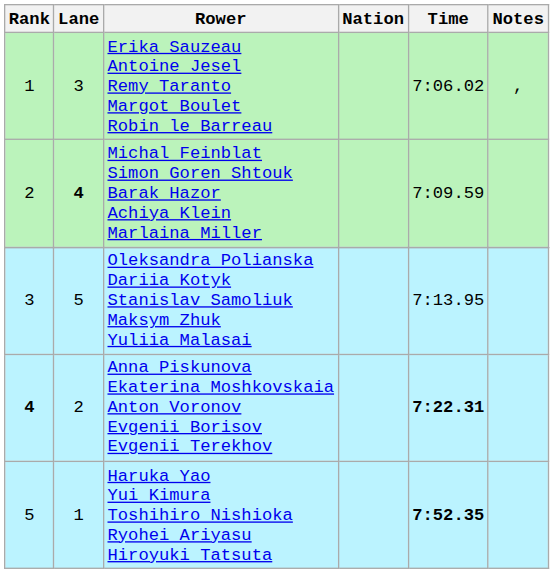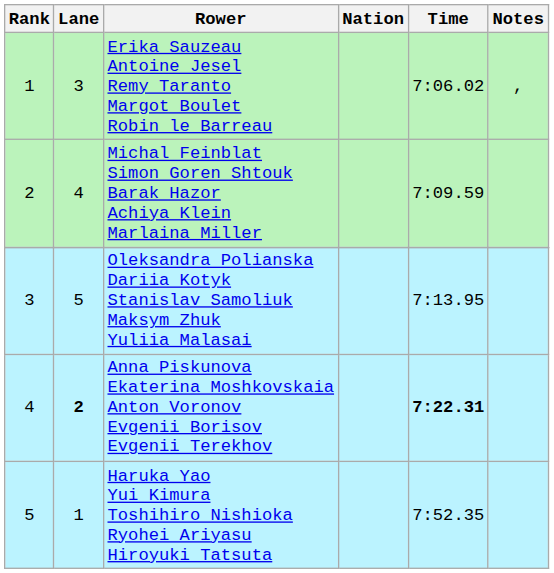(79, 193) bold -> (79, 193) normal
(29, 408) bold -> (29, 408) normal
(79, 408) normal -> (79, 408) bold
(448, 515) bold -> (448, 515) normal
